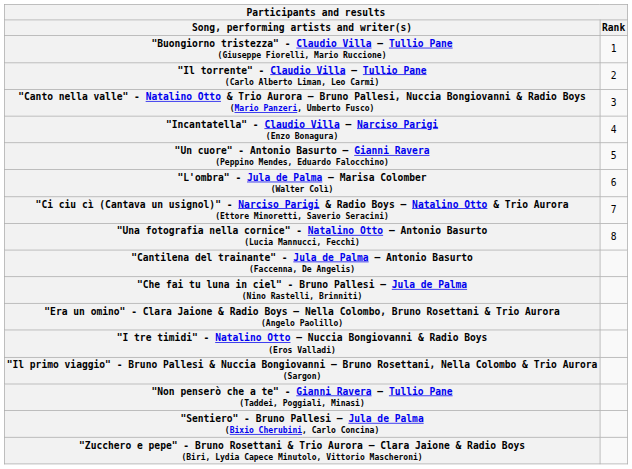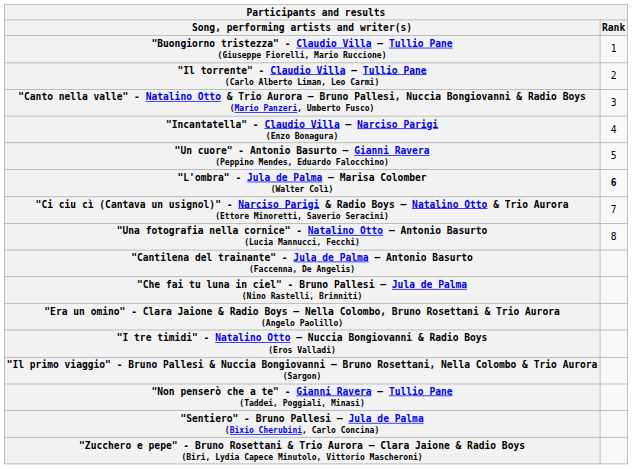(614, 183) normal -> (614, 183) bold
